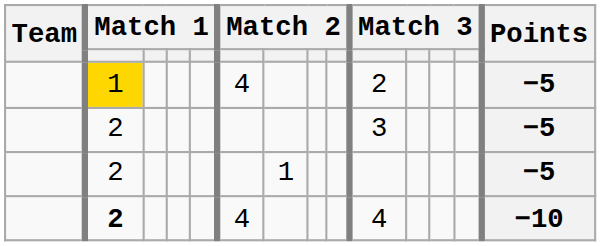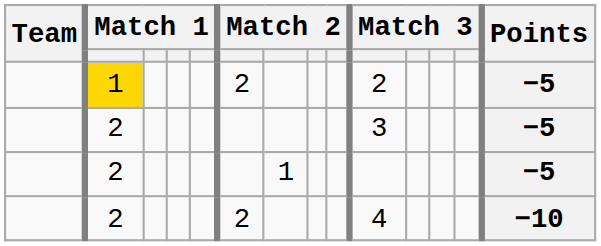(242, 85) 4 -> (242, 85) 2
(115, 218) bold -> (115, 218) normal
(242, 218) 4 -> (242, 218) 2
